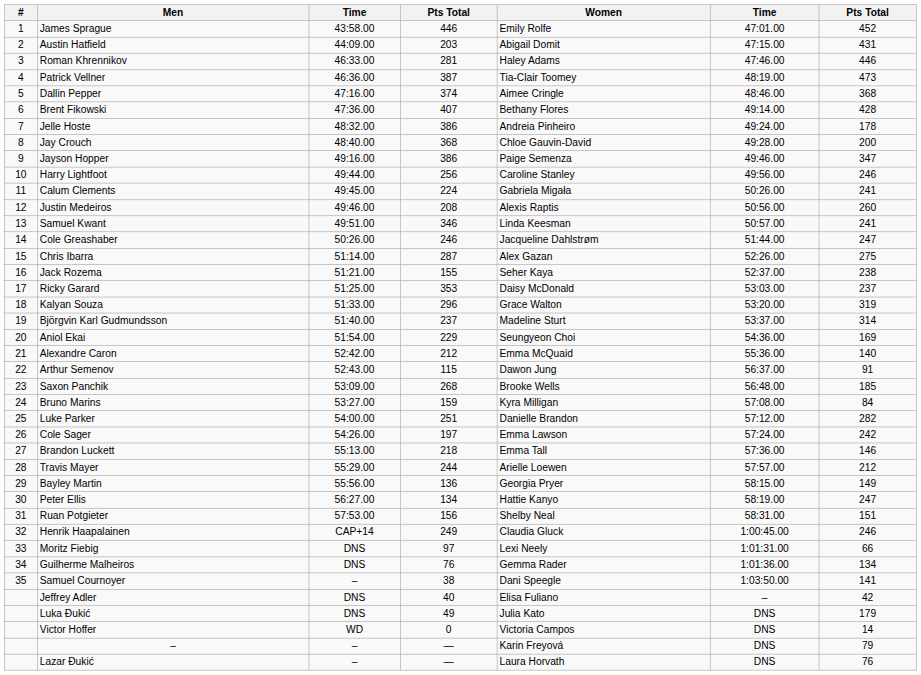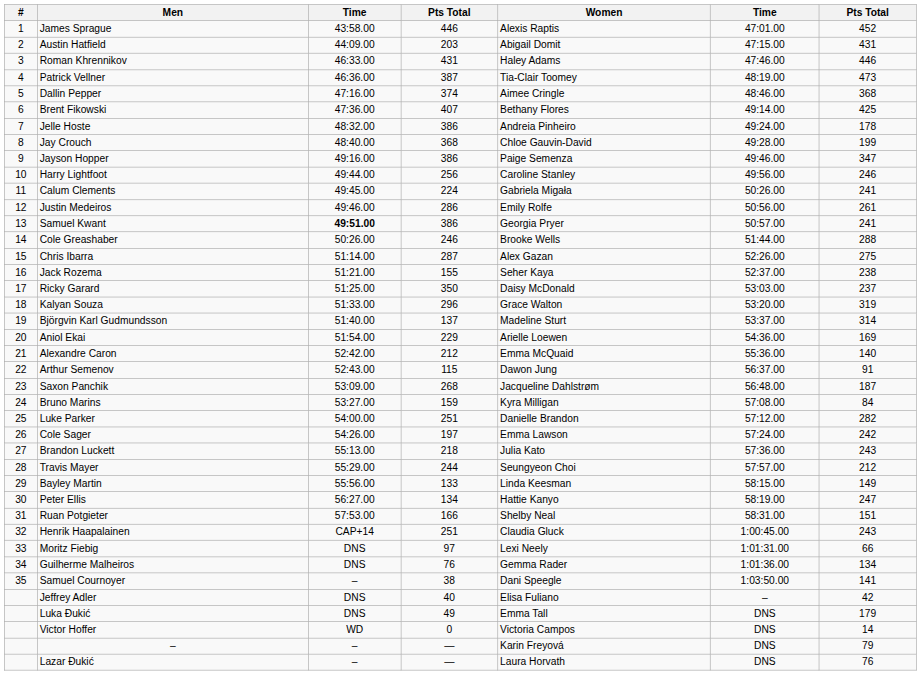(525, 29) Emily Rolfe -> (530, 29) Alexis Raptis
(449, 61) 281 -> (449, 61) 431
(868, 110) 428 -> (868, 110) 425
(868, 142) 200 -> (868, 142) 199
(449, 207) 208 -> (449, 207) 286
(529, 207) Alexis Raptis -> (526, 207) Emily Rolfe
(868, 207) 260 -> (868, 207) 261
(355, 223) normal -> (355, 223) bold
(449, 223) 346 -> (449, 223) 386
(535, 223) Linda Keesman -> (532, 223) Georgia Pryer
(549, 240) Jacqueline Dahlstrøm -> (530, 240) Brooke Wells
(868, 240) 247 -> (868, 240) 288
(449, 288) 353 -> (449, 288) 350
(449, 321) 237 -> (449, 321) 137
(537, 337) Seungyeon Choi -> (534, 337) Arielle Loewen
(530, 386) Brooke Wells -> (550, 386) Jacqueline Dahlstrøm
(868, 386) 185 -> (868, 386) 187
(523, 451) Emma Tall -> (523, 451) Julia Kato
(868, 451) 146 -> (868, 451) 243
(533, 467) Arielle Loewen -> (538, 467) Seungyeon Choi
(449, 483) 136 -> (449, 483) 133
(531, 483) Georgia Pryer -> (536, 483) Linda Keesman
(449, 516) 156 -> (449, 516) 166
(449, 532) 249 -> (449, 532) 251
(868, 532) 246 -> (868, 532) 243
(522, 613) Julia Kato -> (524, 613) Emma Tall
